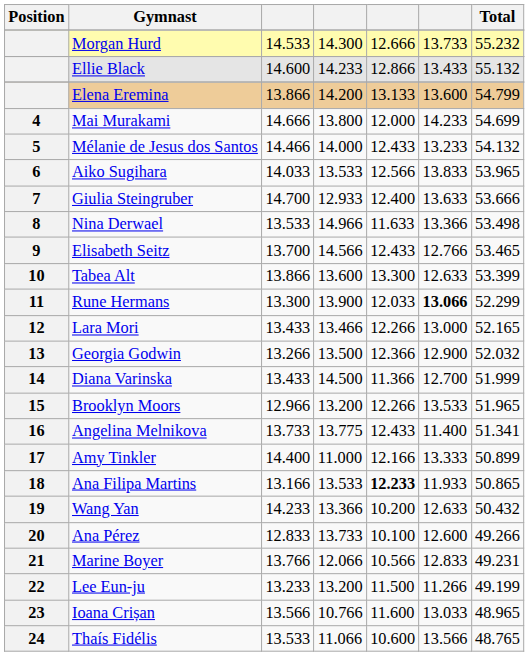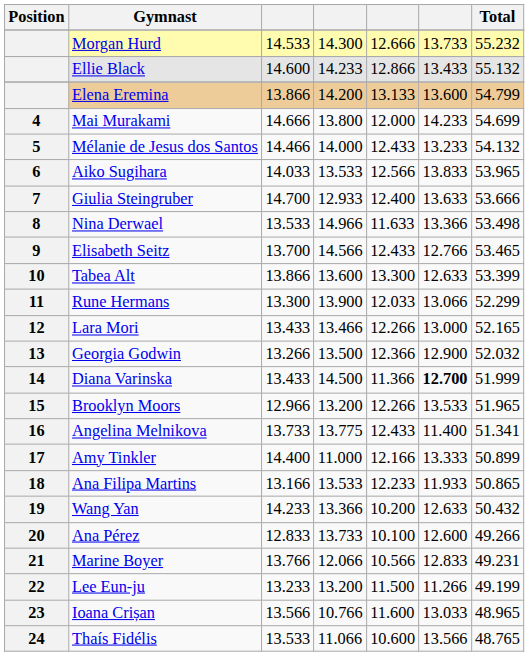(445, 302) bold -> (445, 302) normal
(445, 379) normal -> (445, 379) bold
(393, 483) bold -> (393, 483) normal
